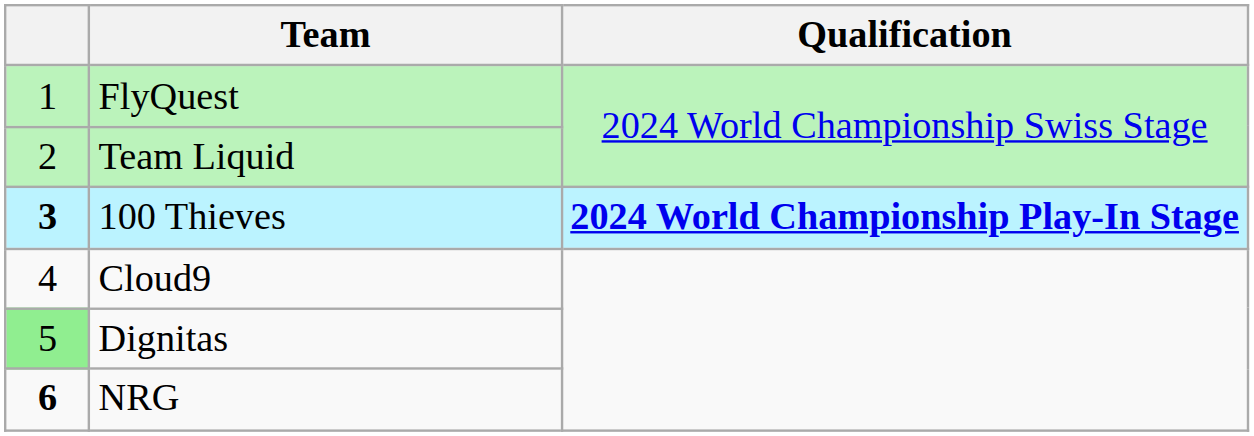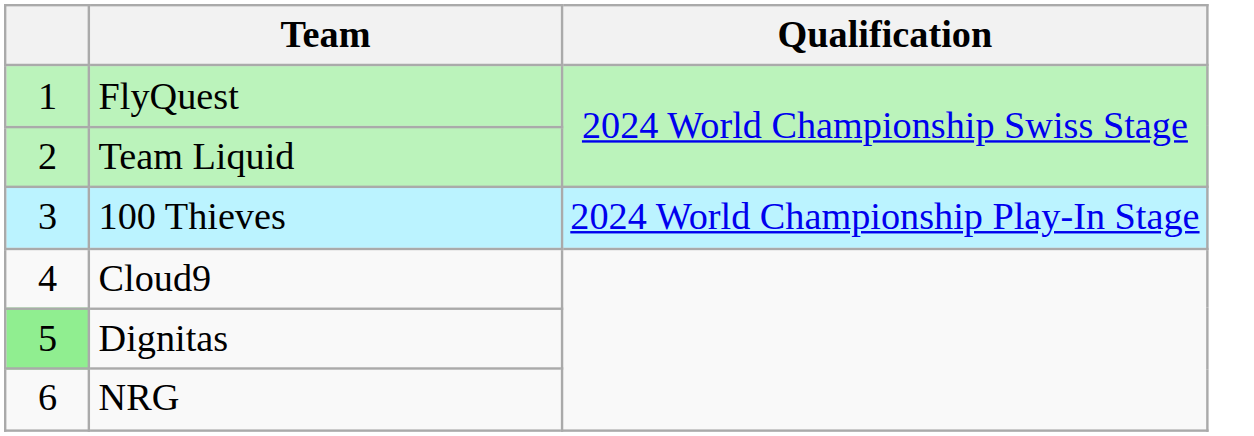(47, 216) bold -> (47, 216) normal
(905, 216) bold -> (885, 216) normal
(47, 398) bold -> (47, 398) normal
